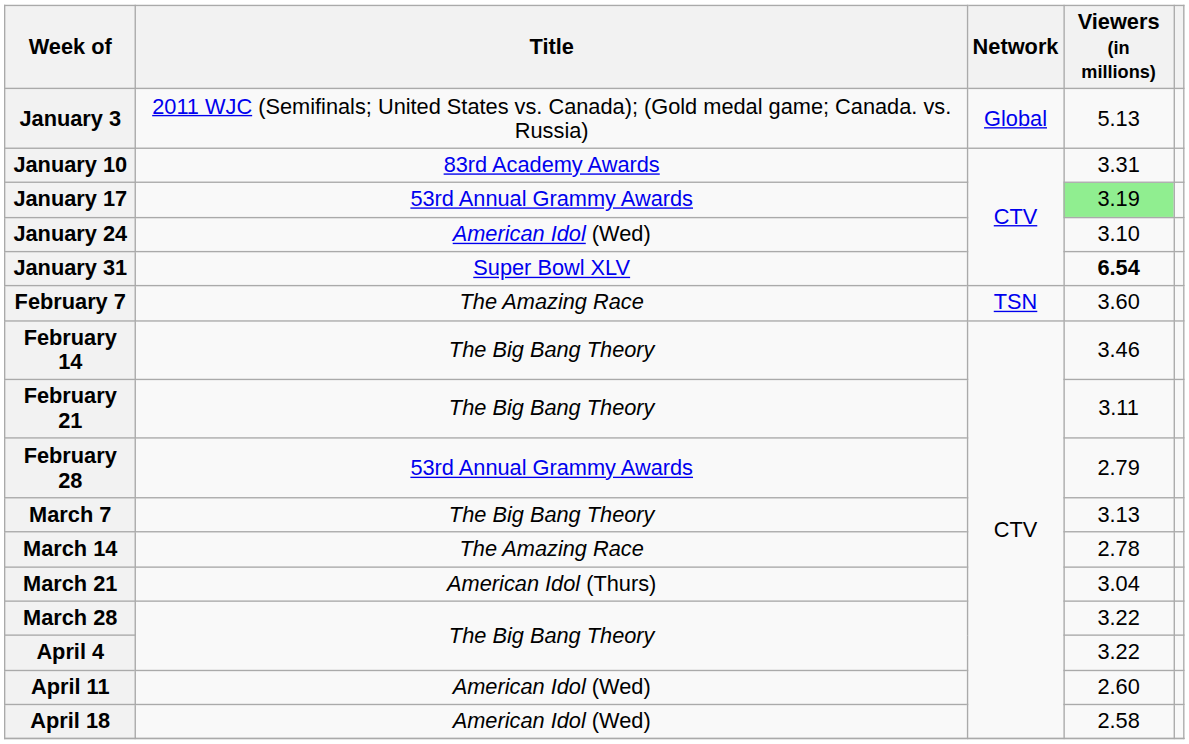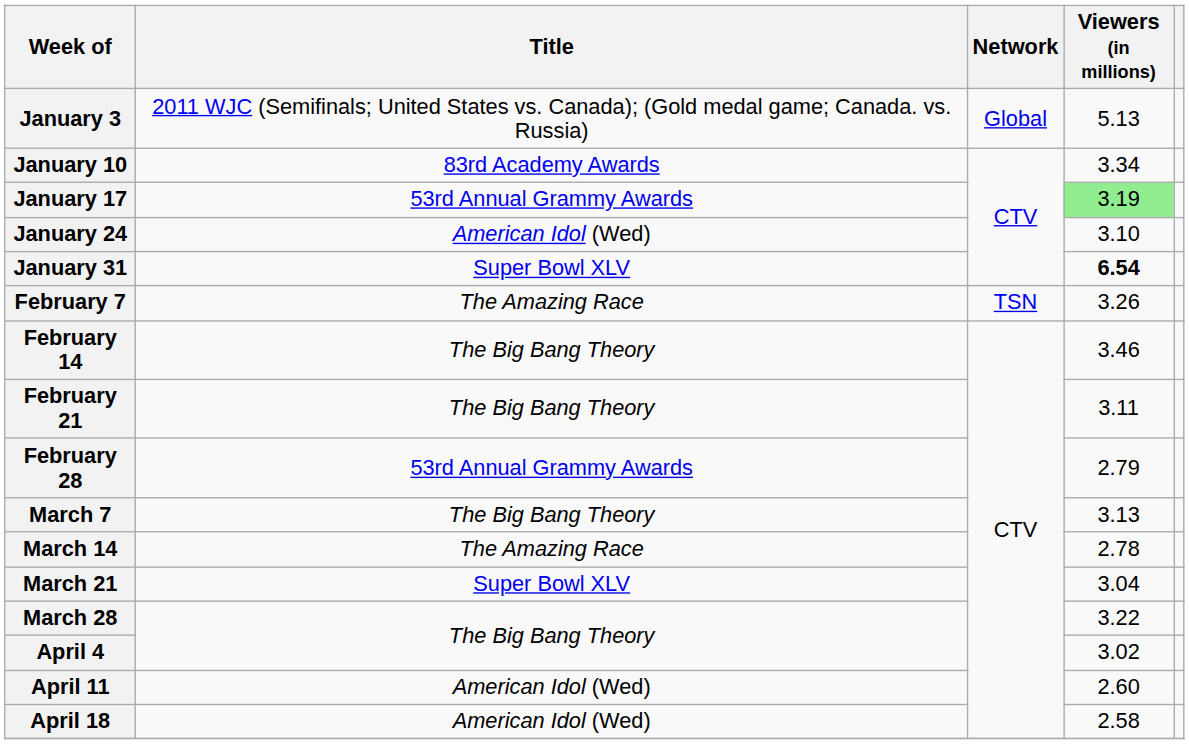(1119, 164) 3.31 -> (1119, 164) 3.34
(1119, 303) 3.60 -> (1119, 303) 3.26
(552, 583) American Idol (Thurs) -> (552, 583) Super Bowl XLV
(1119, 652) 3.22 -> (1119, 652) 3.02
